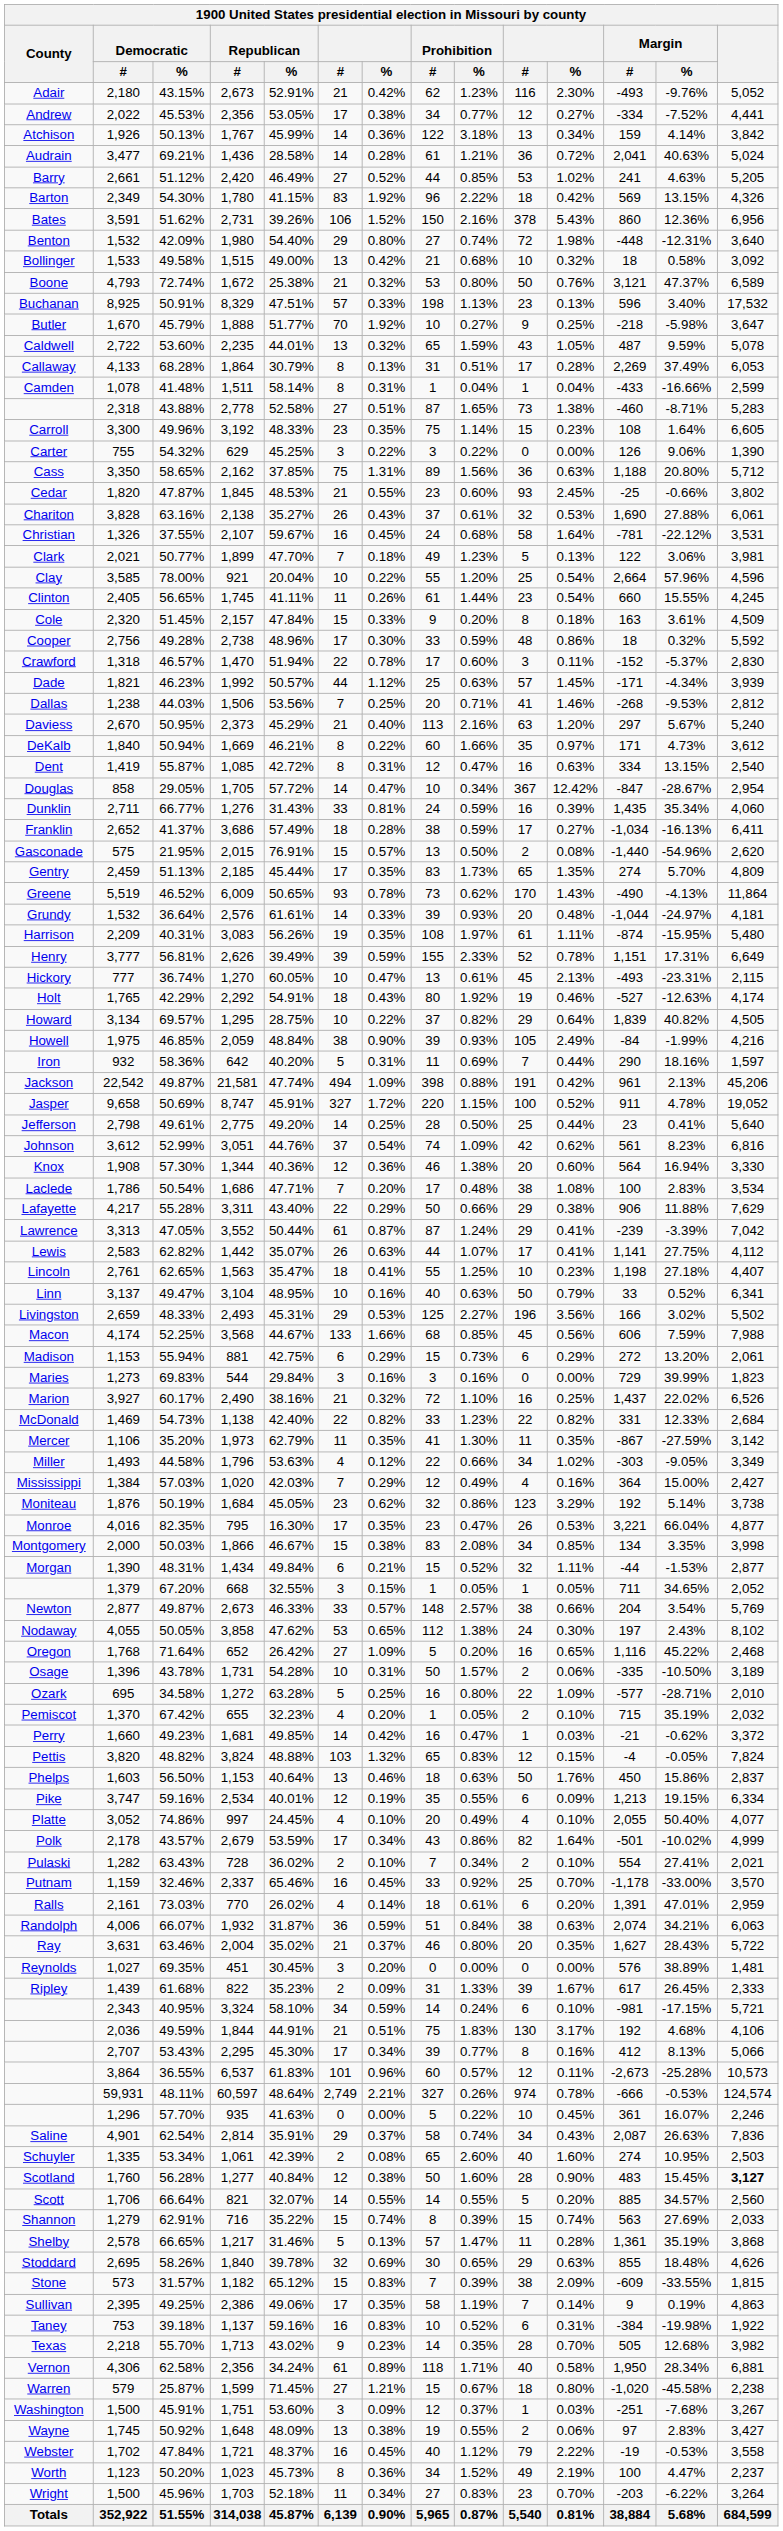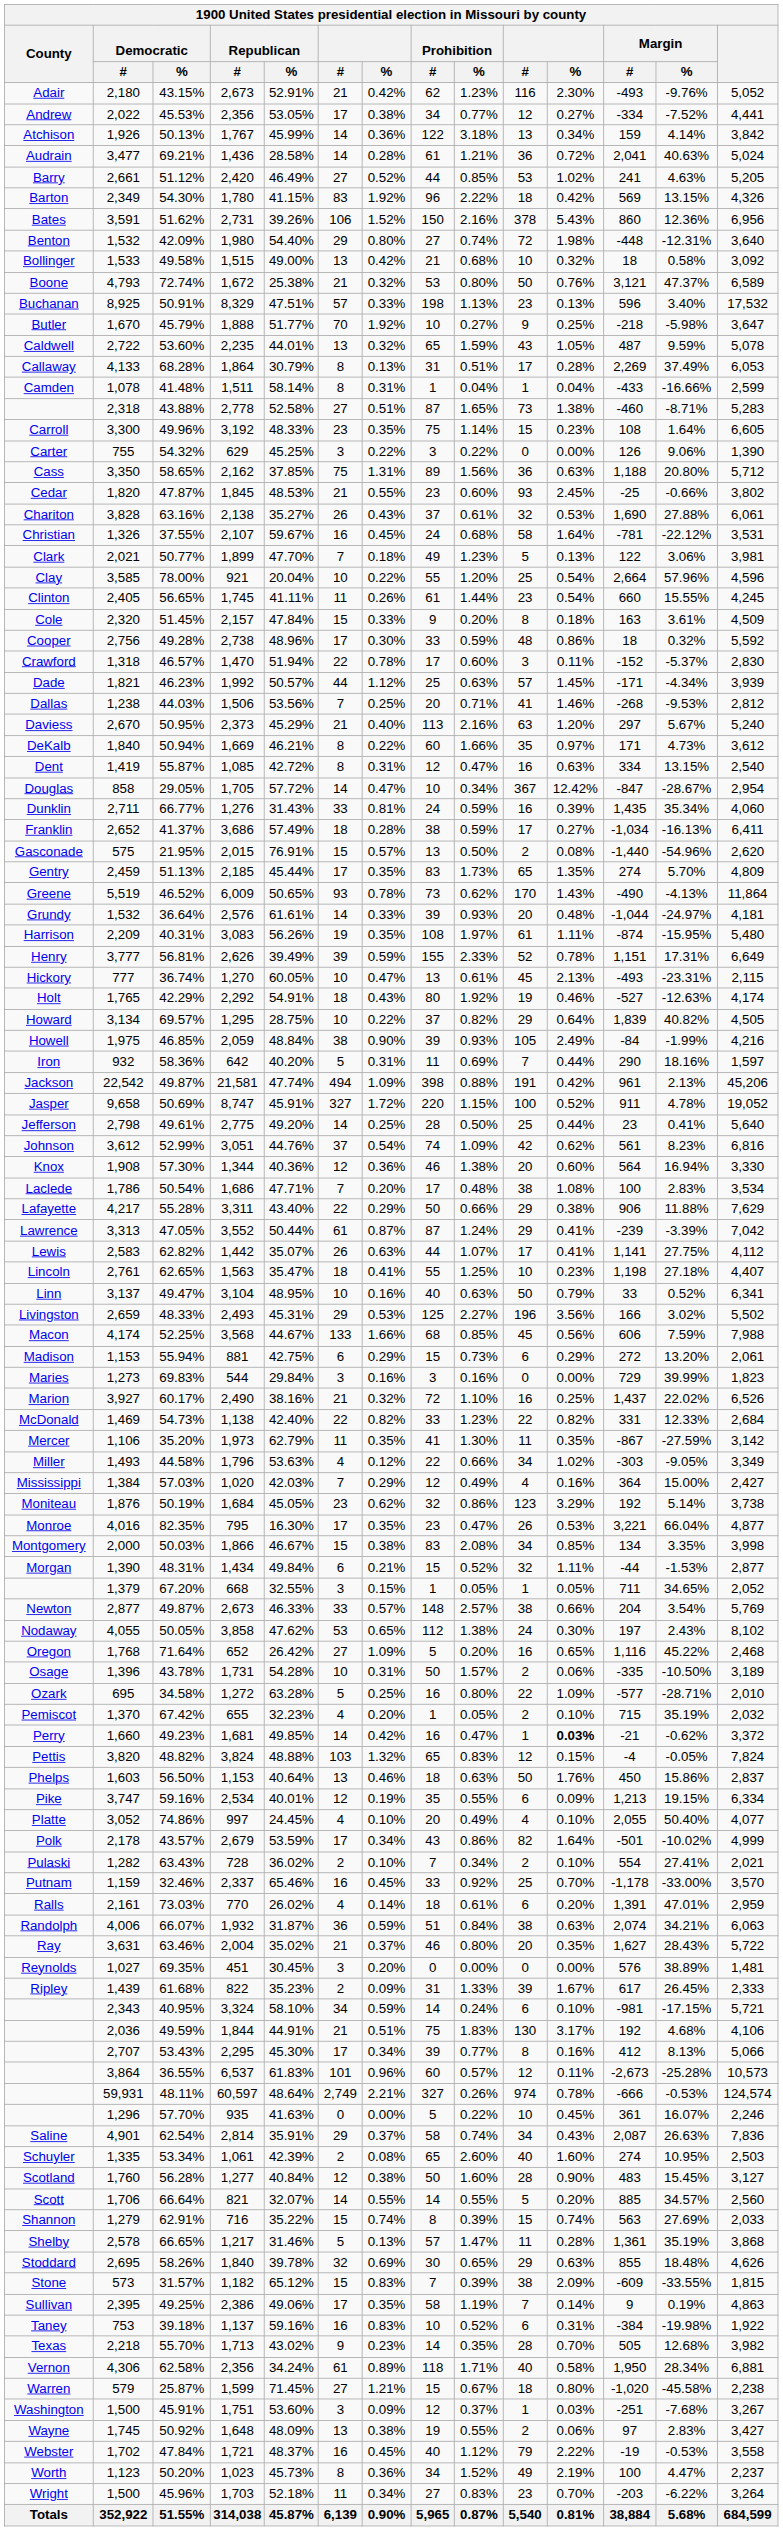(575, 1735) normal -> (575, 1735) bold
(748, 2178) bold -> (748, 2178) normal
